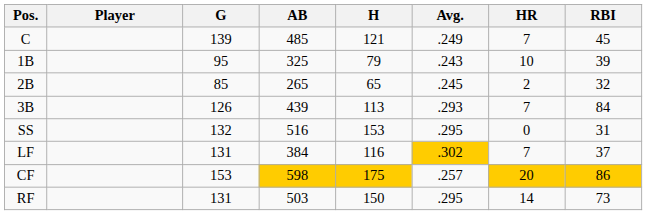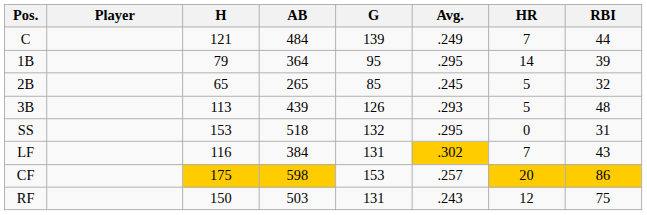columns swapped: (221, 15) <-> (374, 15)
(297, 38) 485 -> (297, 38) 484
(603, 38) 45 -> (603, 38) 44
(297, 61) 325 -> (297, 61) 364
(450, 61) .243 -> (450, 61) .295
(527, 61) 10 -> (527, 61) 14
(527, 84) 2 -> (527, 84) 5
(527, 107) 7 -> (527, 107) 5
(603, 107) 84 -> (603, 107) 48
(297, 130) 516 -> (297, 130) 518
(603, 152) 37 -> (603, 152) 43
(450, 198) .295 -> (450, 198) .243
(527, 198) 14 -> (527, 198) 12
(603, 198) 73 -> (603, 198) 75
